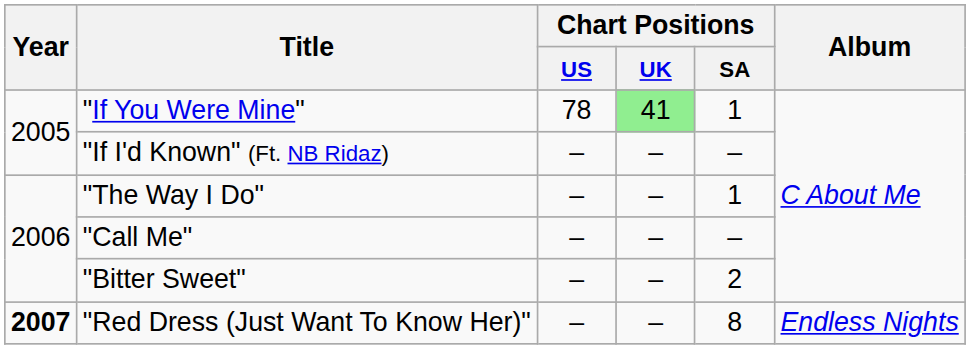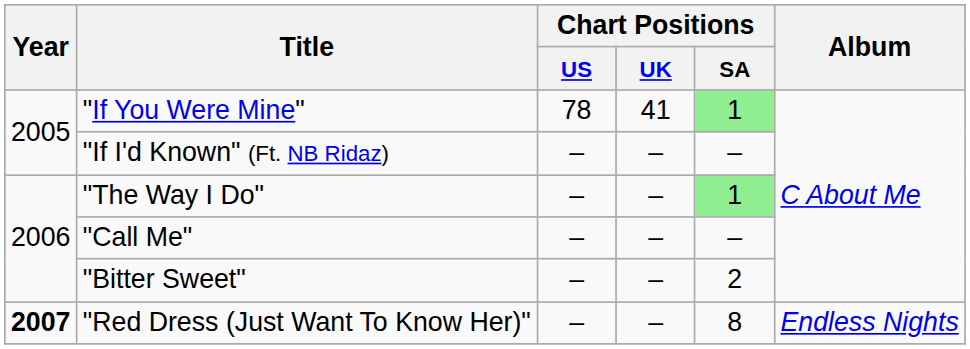(656, 110) lightgreen background -> (656, 110) no background
(735, 110) no background -> (735, 110) lightgreen background
(735, 195) no background -> (735, 195) lightgreen background
